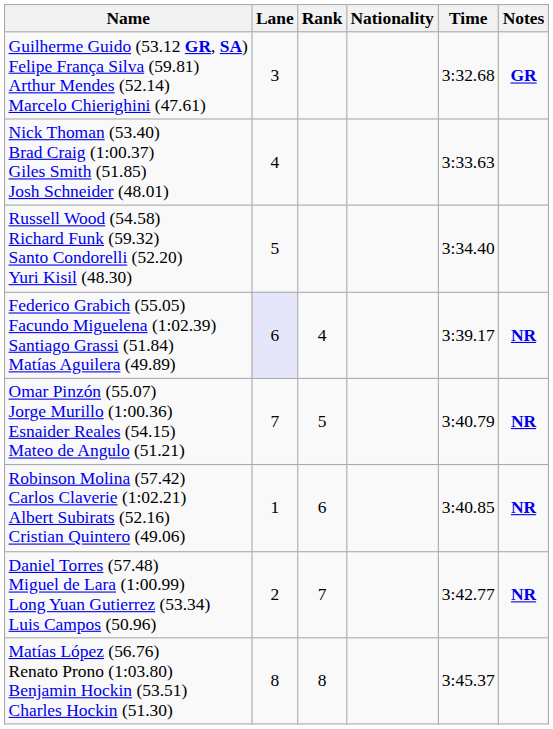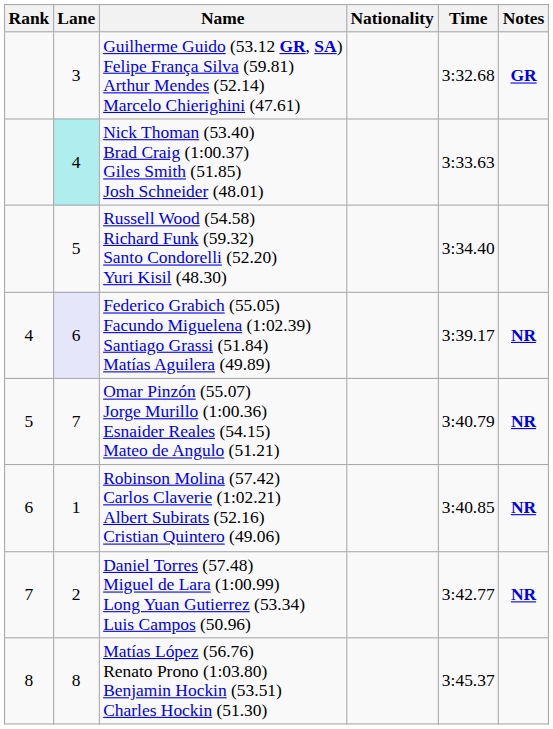columns swapped: (322, 18) <-> (128, 18)
(275, 161) no background -> (76, 161) paleturquoise background
